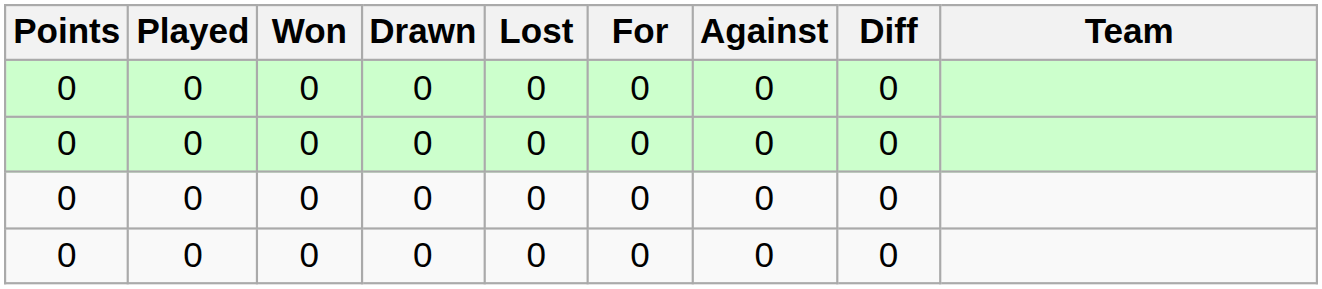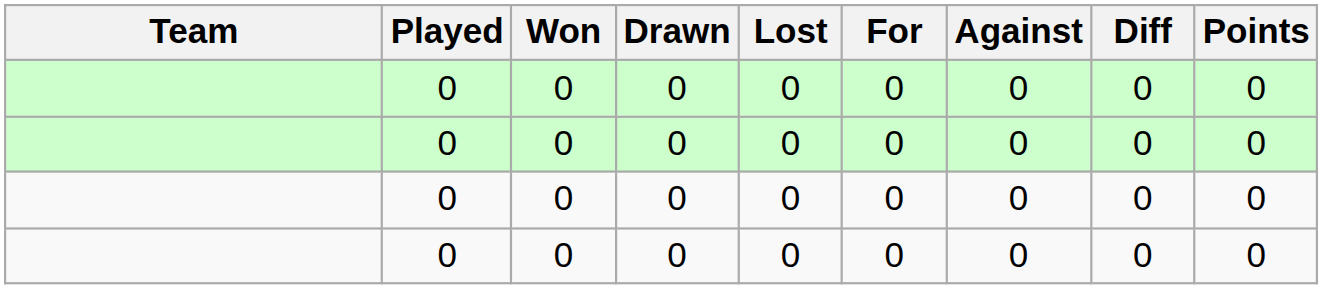columns swapped: (1129, 32) <-> (67, 32)
